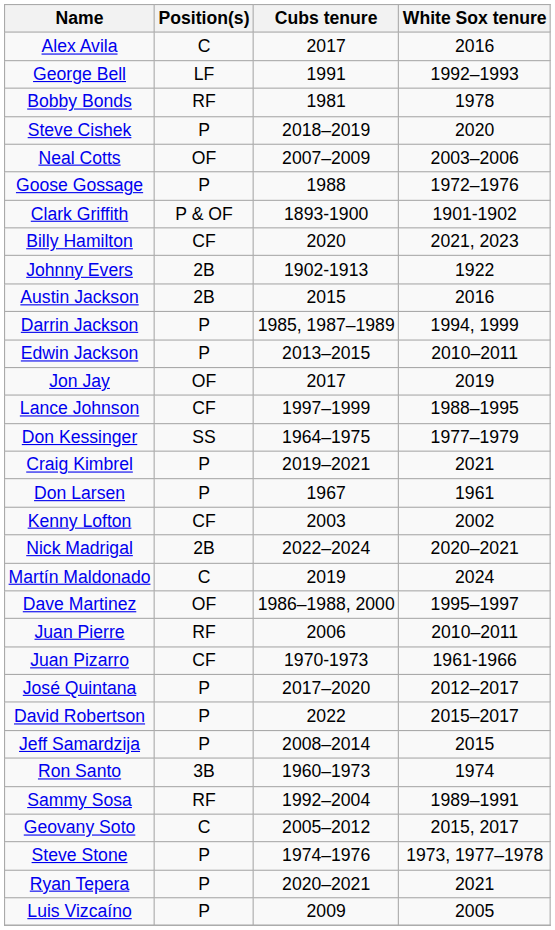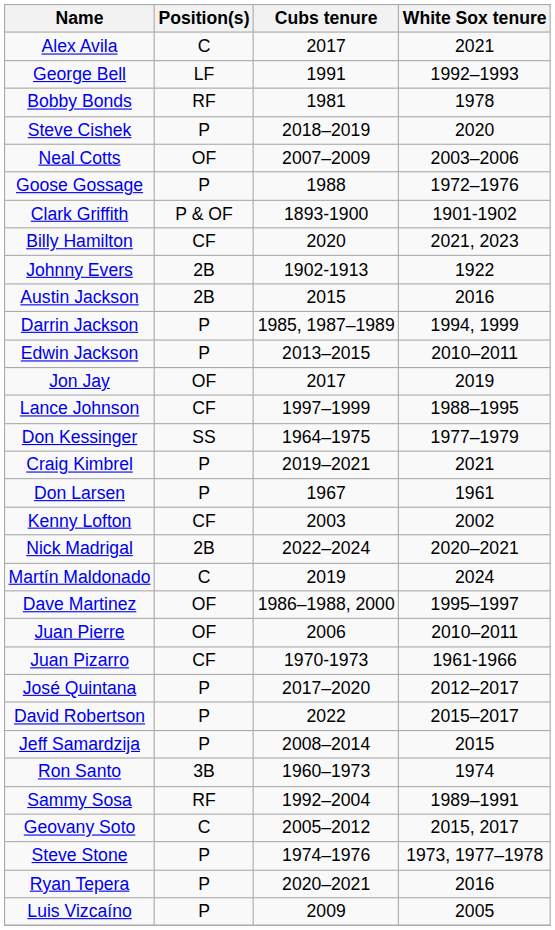(475, 46) 2016 -> (475, 46) 2021
(204, 632) RF -> (204, 632) OF
(475, 883) 2021 -> (475, 883) 2016
